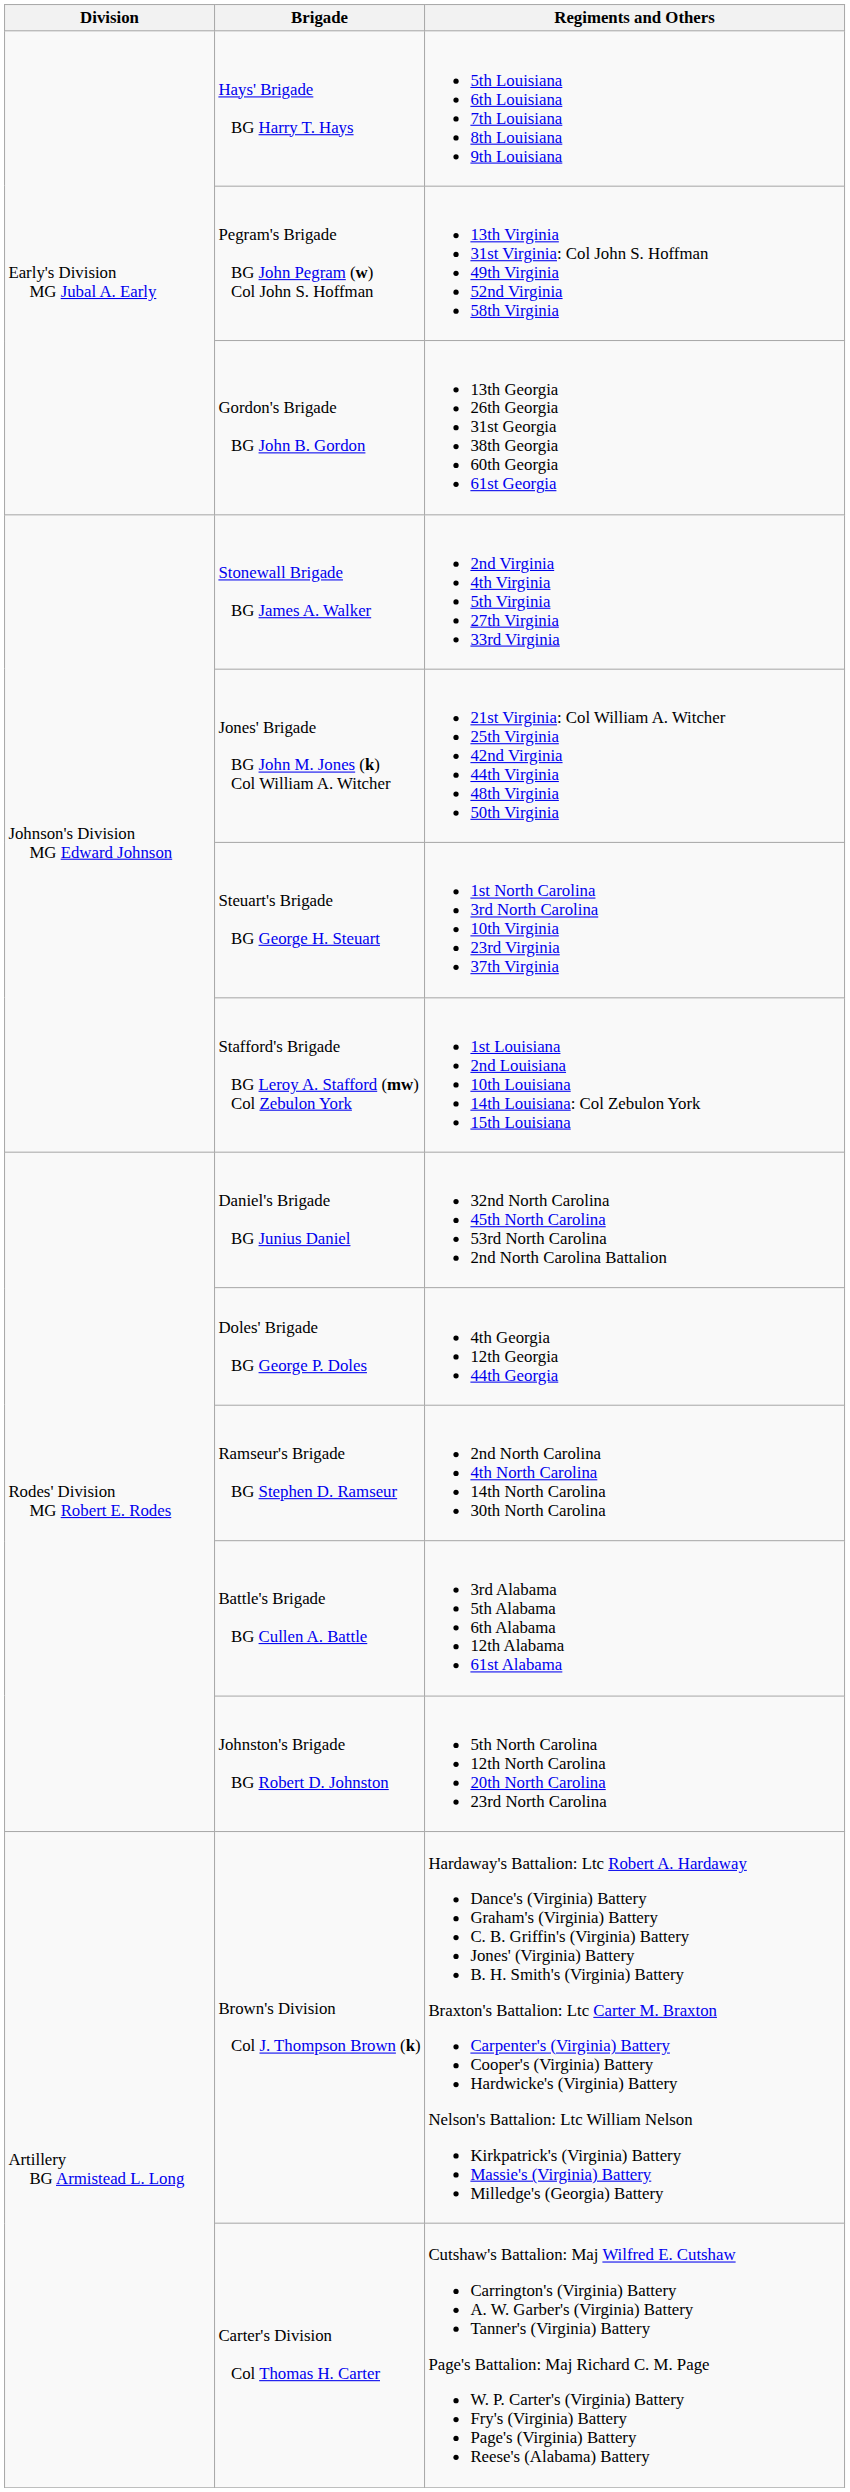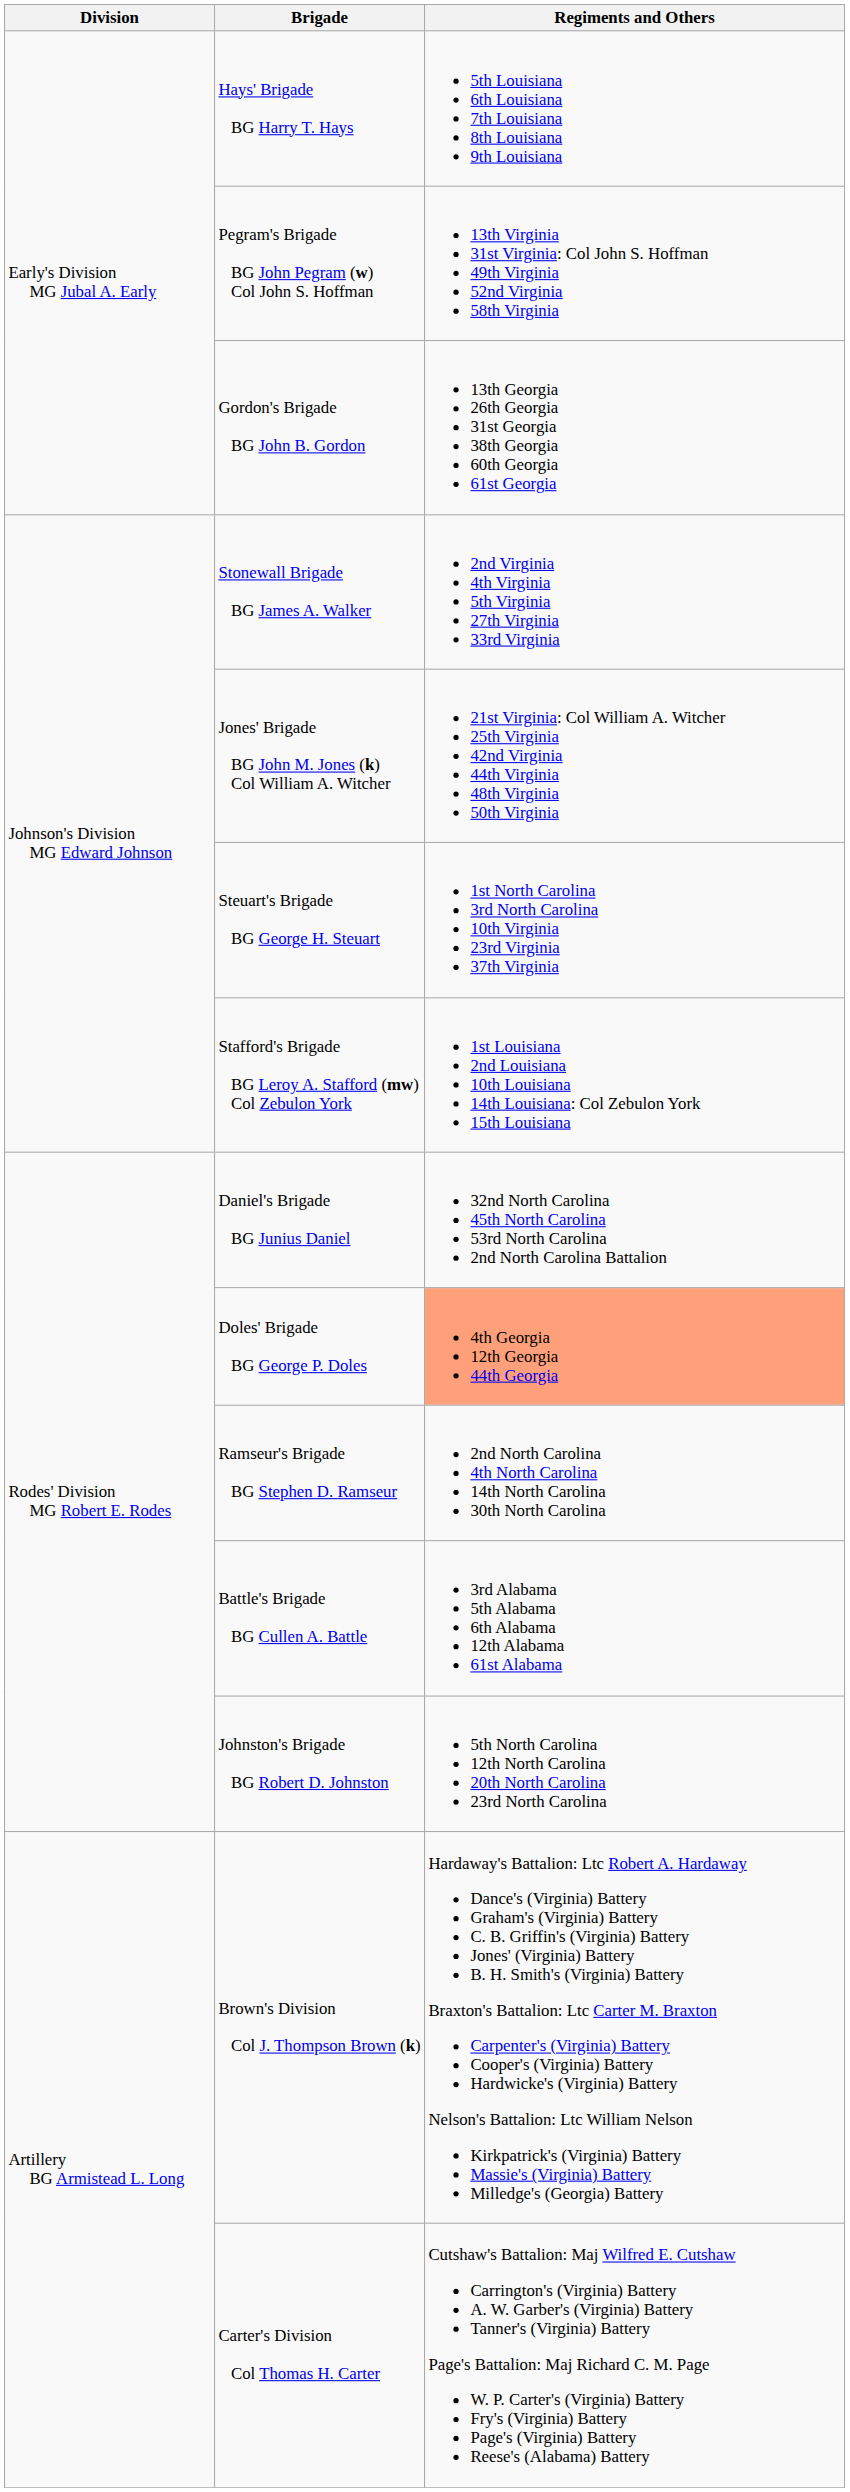(635, 1356) no background -> (635, 1356) lightsalmon background
